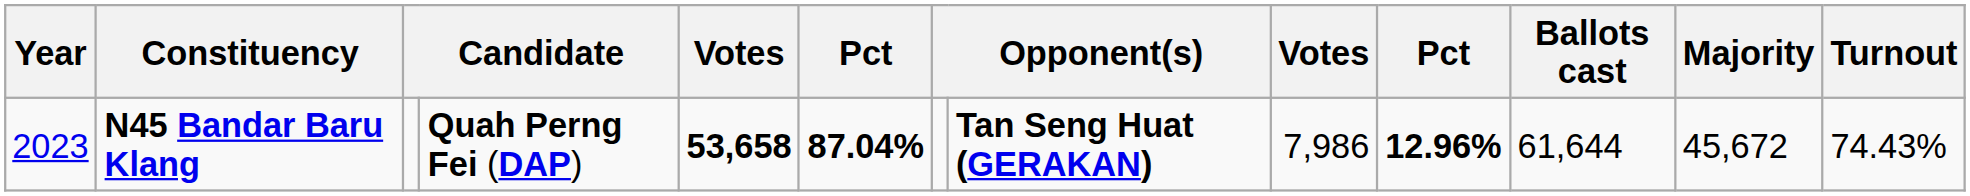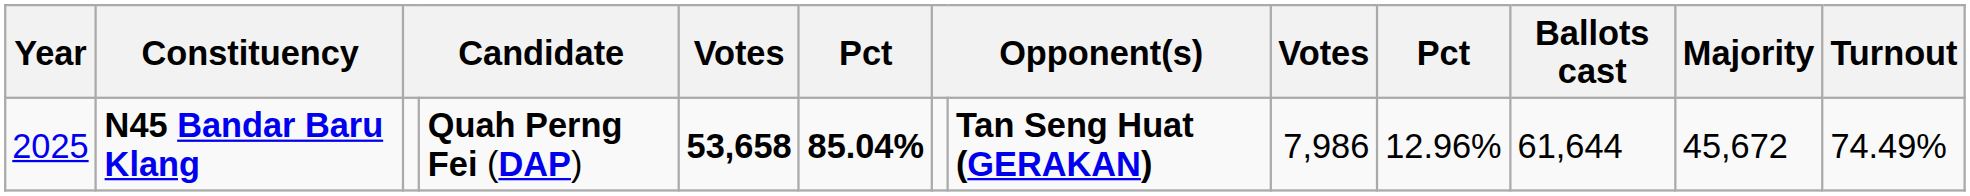(50, 144) 2023 -> (50, 144) 2025
(866, 144) 87.04% -> (866, 144) 85.04%
(1443, 144) bold -> (1443, 144) normal
(1889, 144) 74.43% -> (1889, 144) 74.49%
